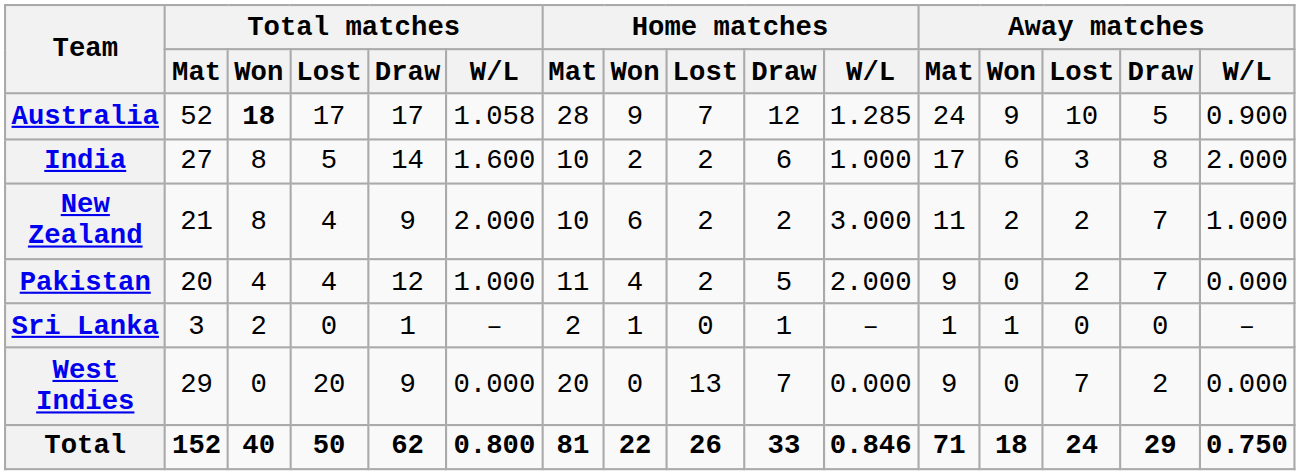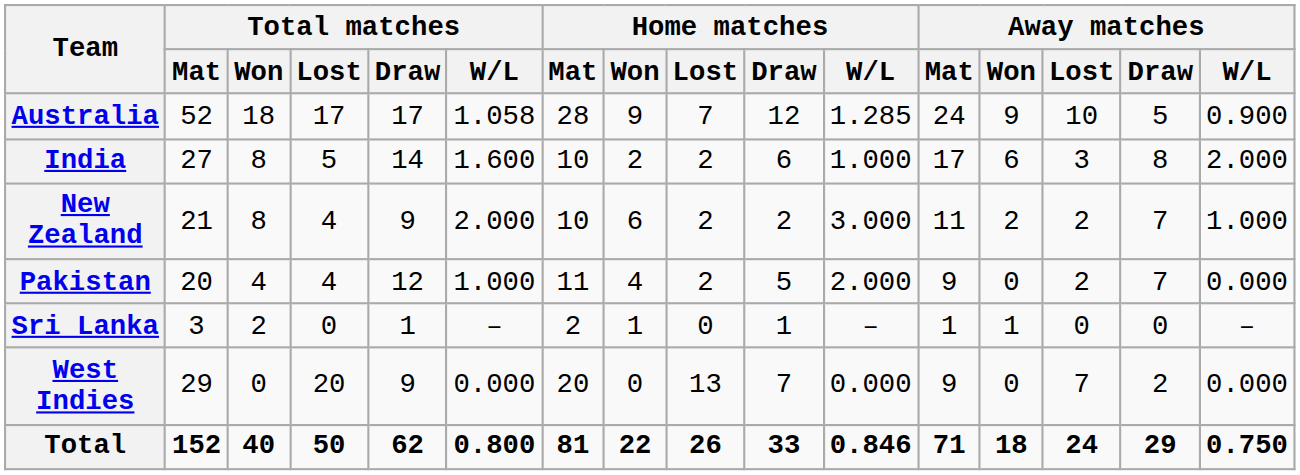(259, 116) bold -> (259, 116) normal
